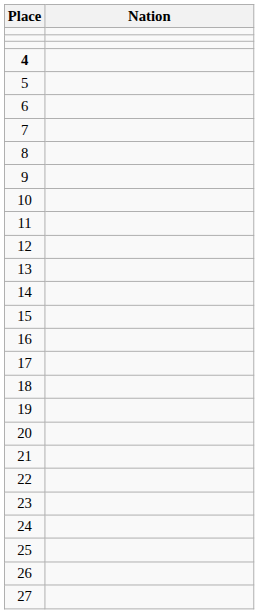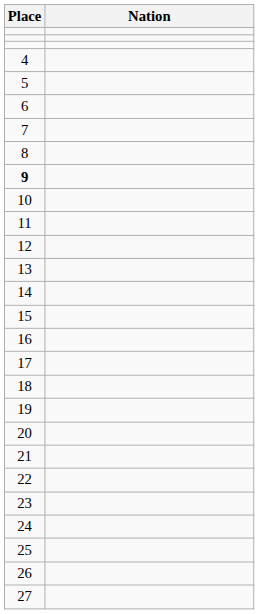(25, 59) bold -> (25, 59) normal
(25, 176) normal -> (25, 176) bold
